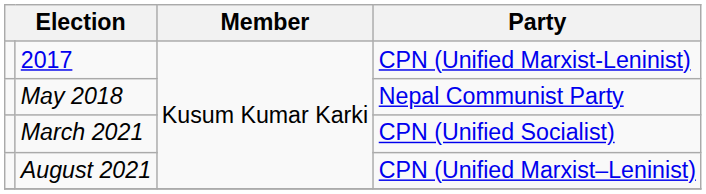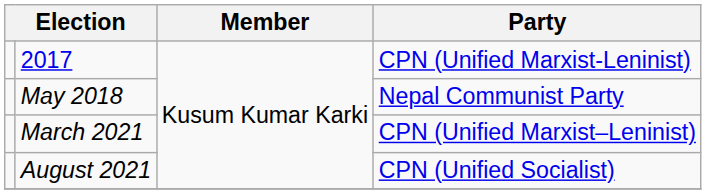(497, 133) CPN (Unified Socialist) -> (537, 133) CPN (Unified Marxist–Leninist)
(537, 170) CPN (Unified Marxist–Leninist) -> (497, 170) CPN (Unified Socialist)
